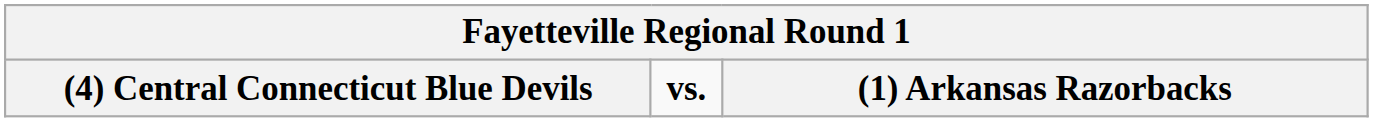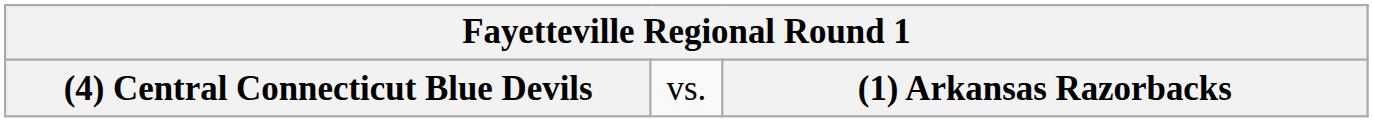(686, 87) bold -> (686, 87) normal
